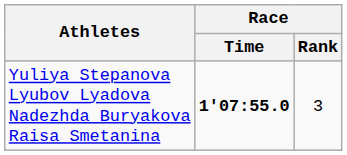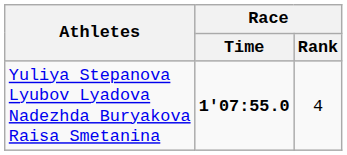(318, 105) 3 -> (318, 105) 4
